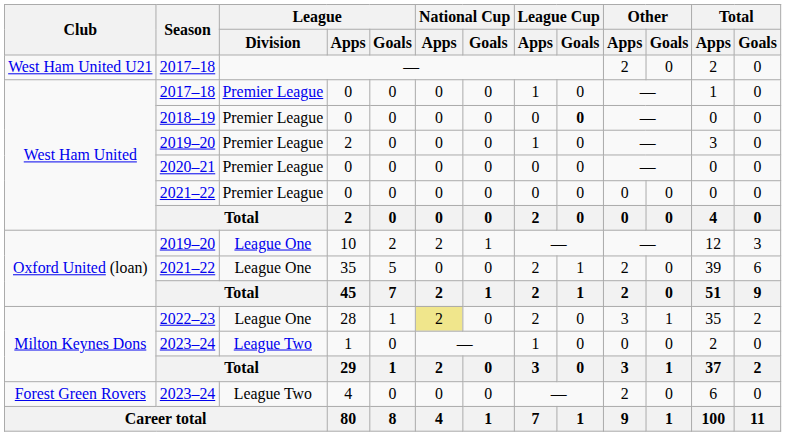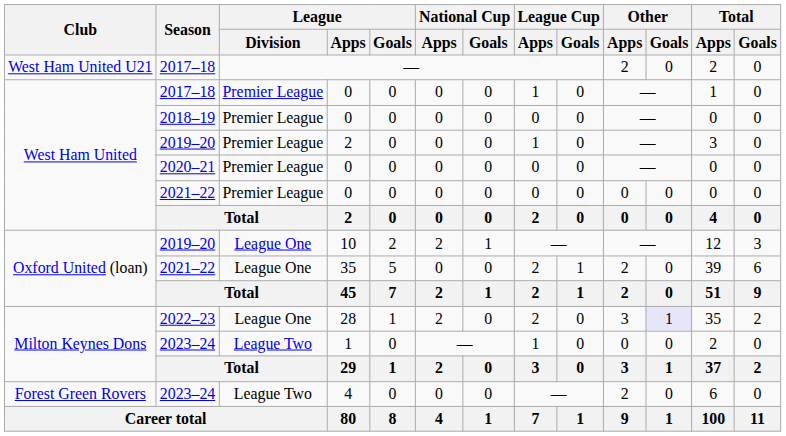(580, 117) bold -> (580, 117) normal
(439, 318) khaki background -> (439, 318) no background
(669, 318) no background -> (669, 318) lavender background
